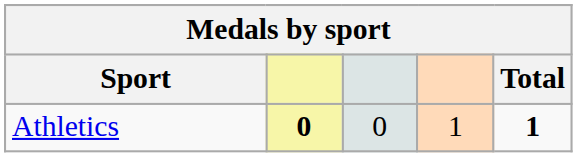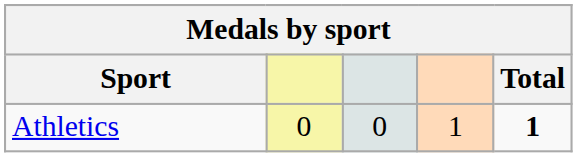(304, 127) bold -> (304, 127) normal
